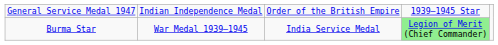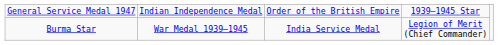(445, 29) lightgreen background -> (445, 29) no background
